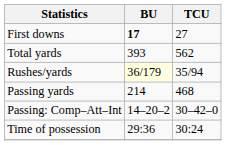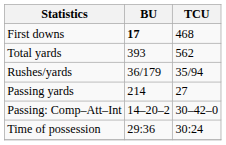(182, 33) 27 -> (185, 33) 468
(144, 72) lightyellow background -> (144, 72) no background
(185, 91) 468 -> (182, 91) 27
